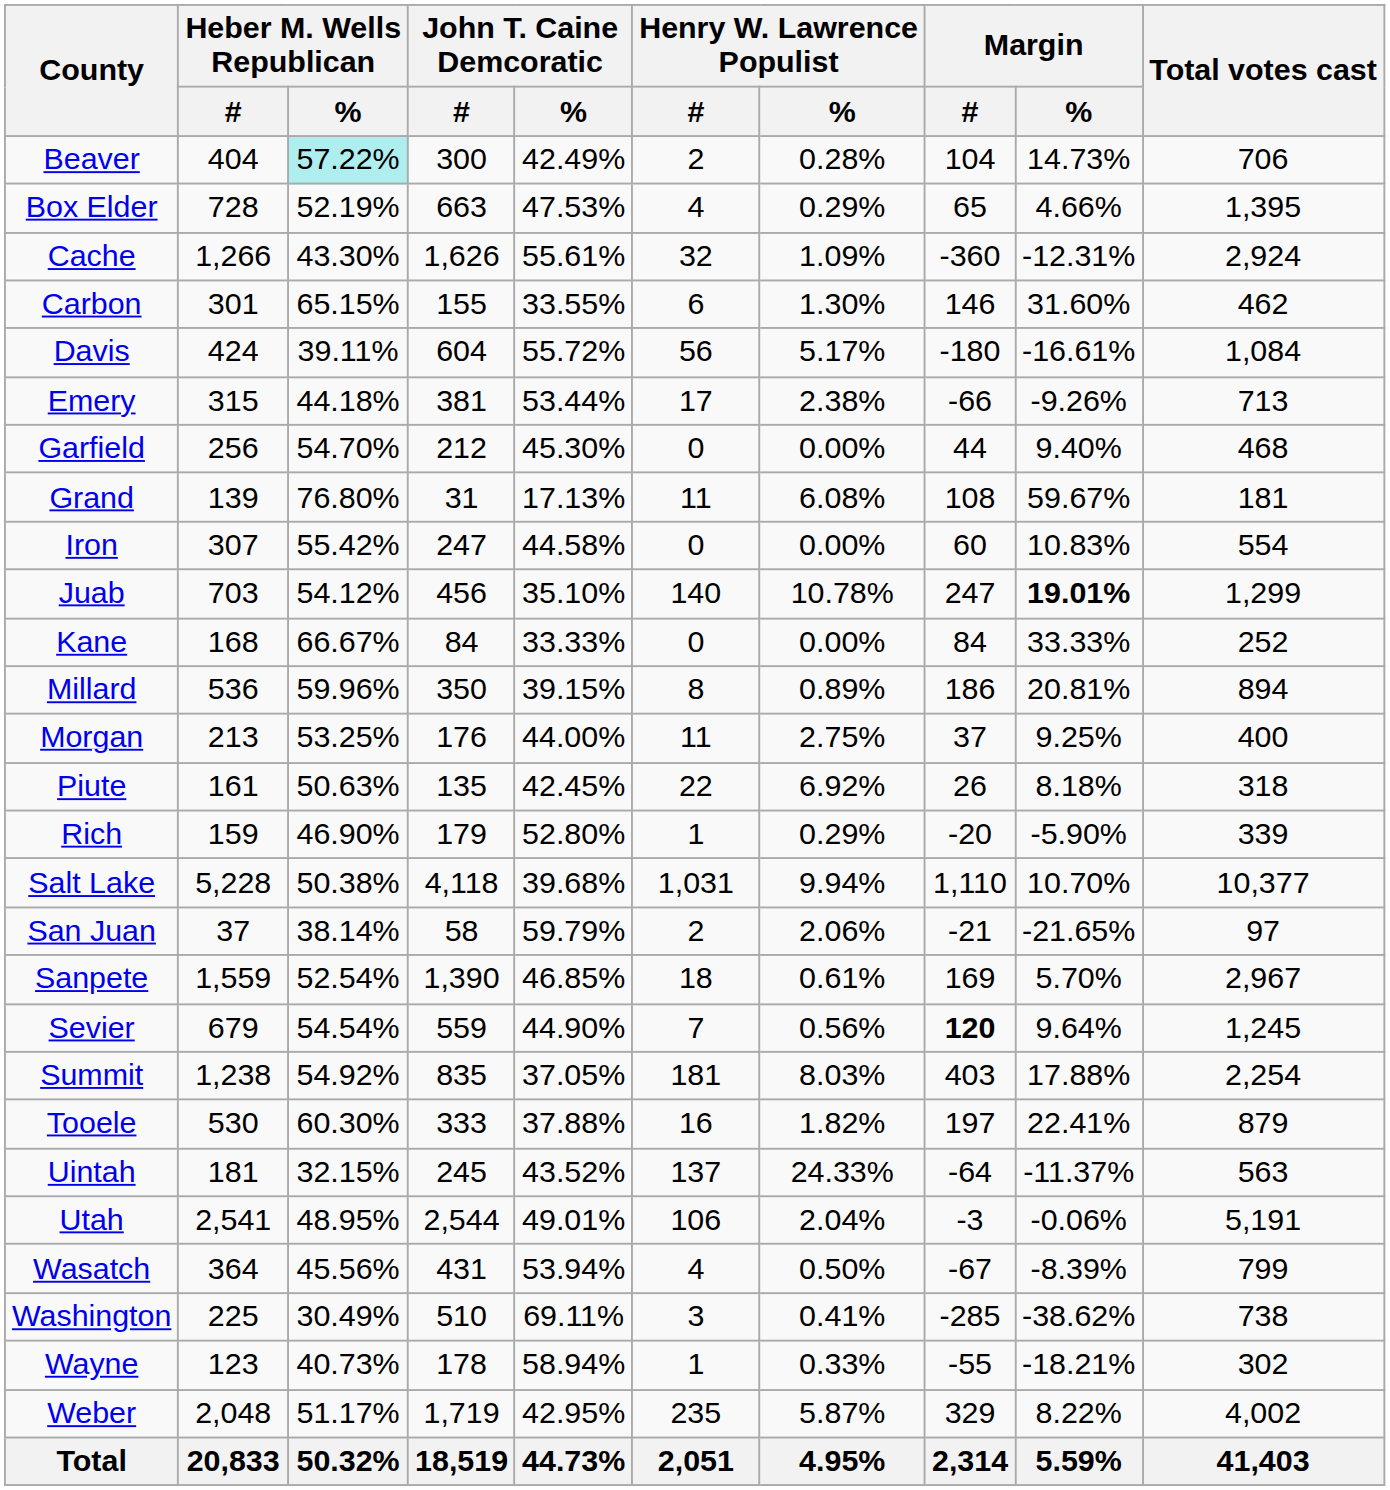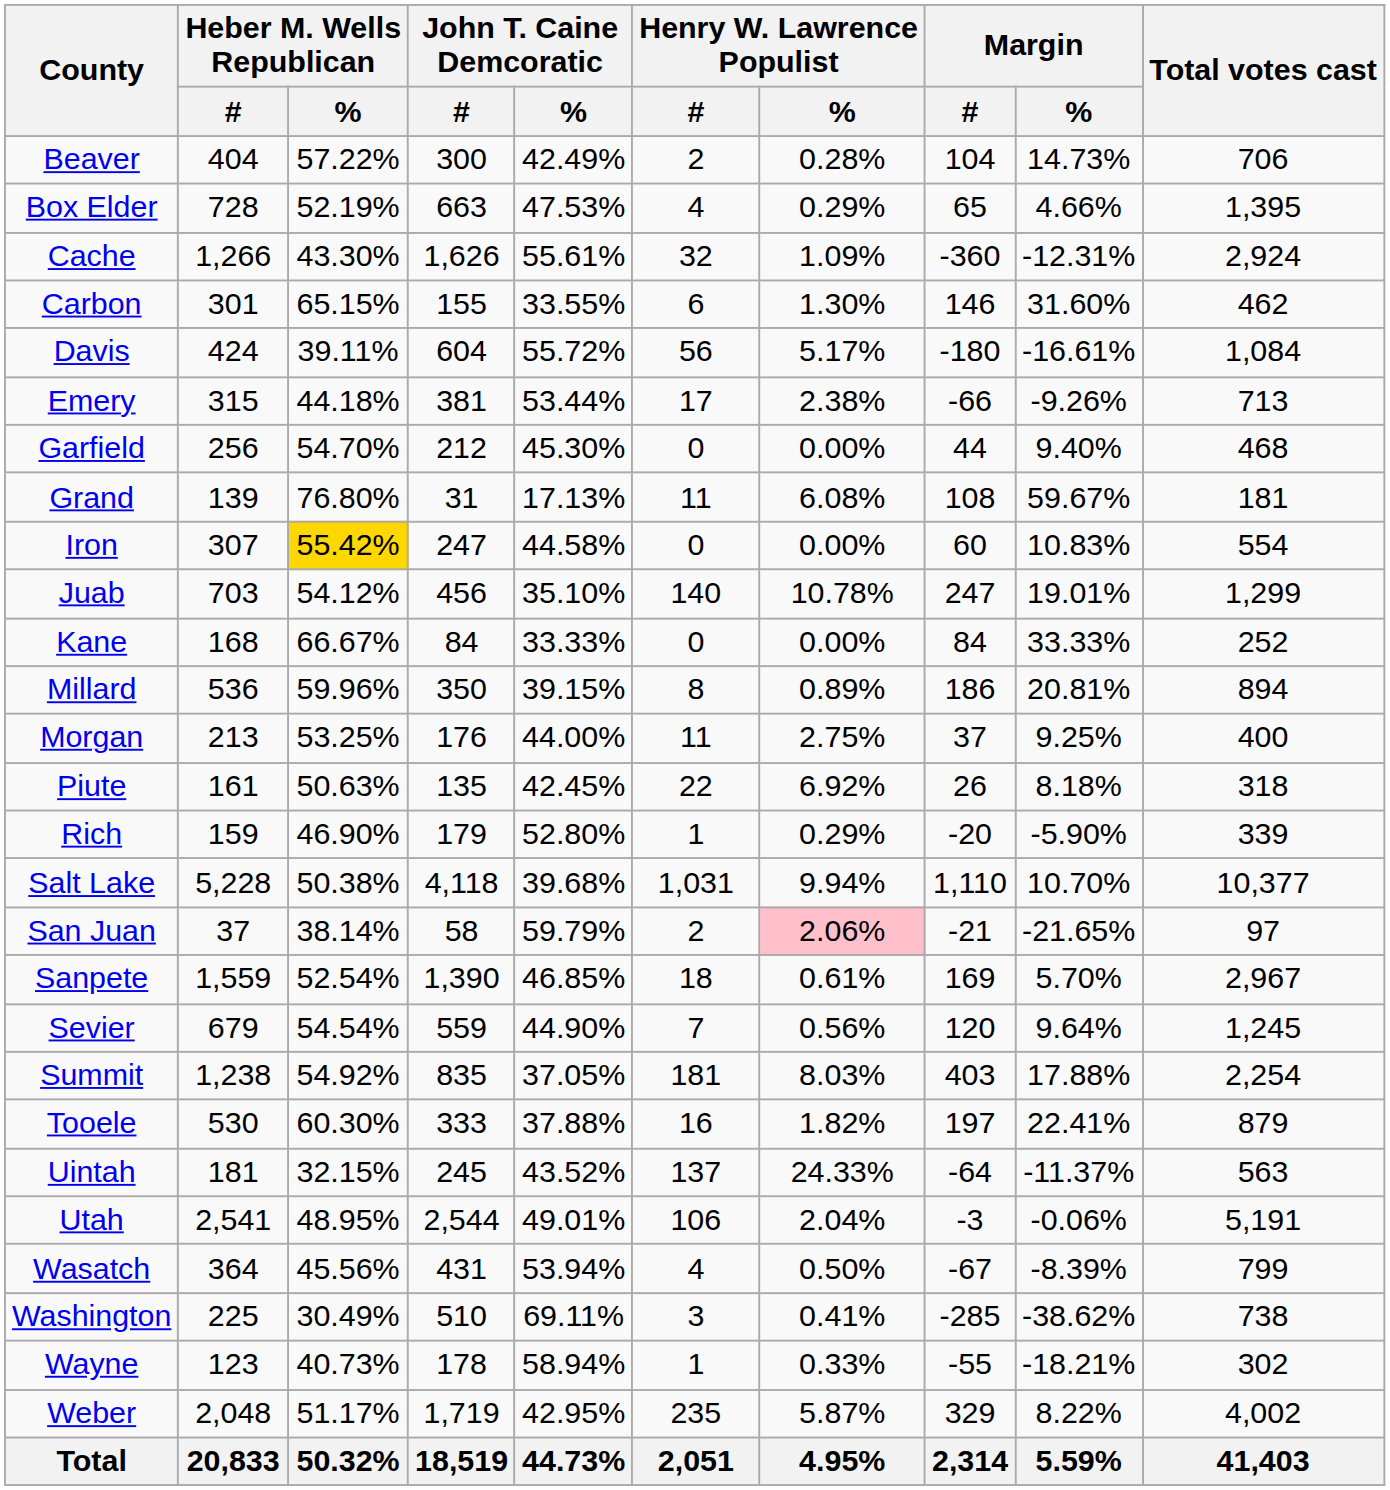(348, 159) paleturquoise background -> (348, 159) no background
(348, 544) no background -> (348, 544) gold background
(1079, 593) bold -> (1079, 593) normal
(842, 930) no background -> (842, 930) pink background
(970, 1027) bold -> (970, 1027) normal
